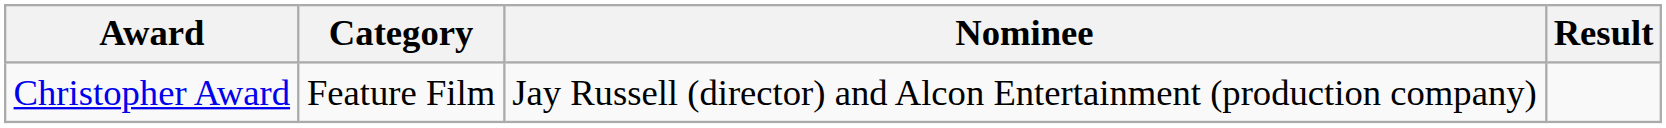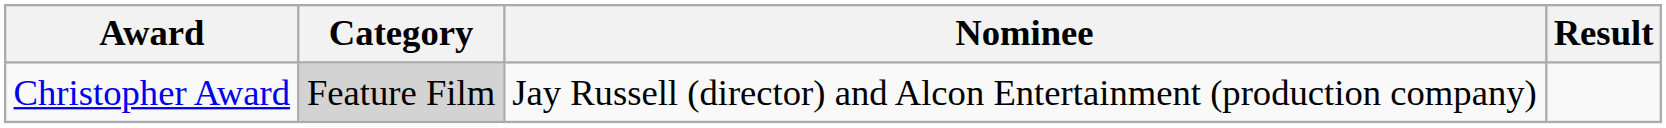(401, 91) no background -> (401, 91) lightgrey background
